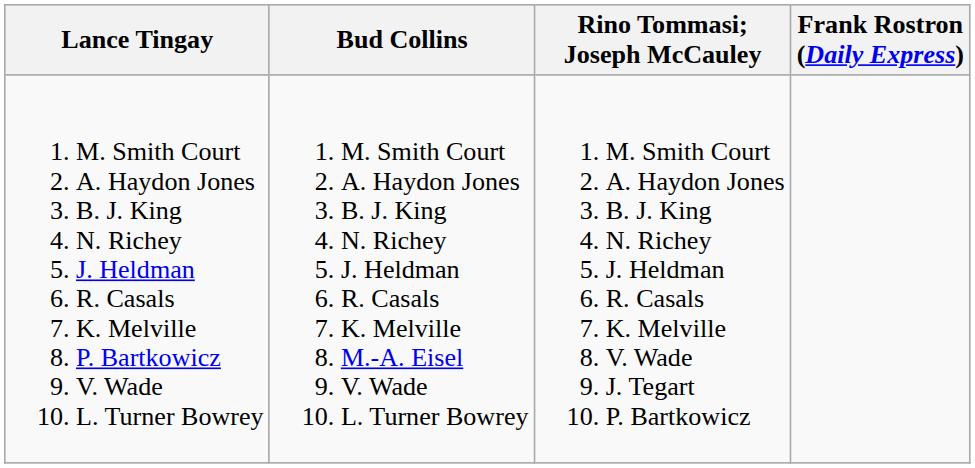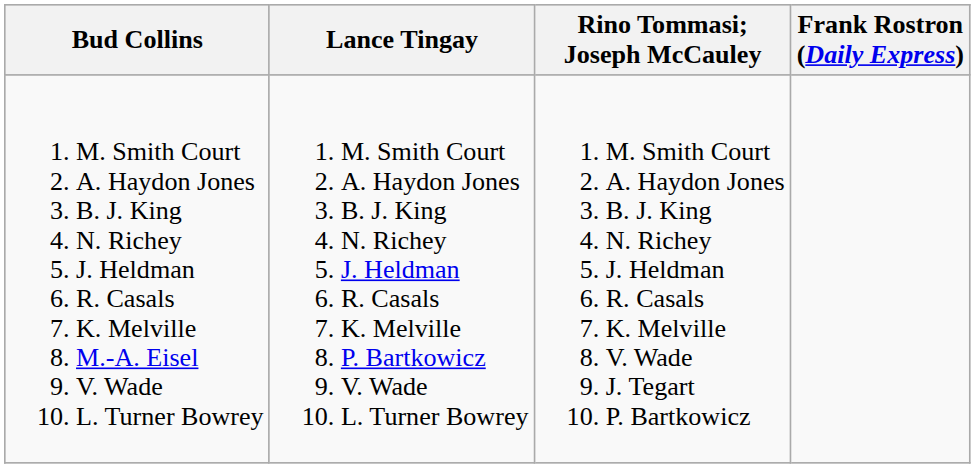columns swapped: (137, 39) <-> (402, 39)
